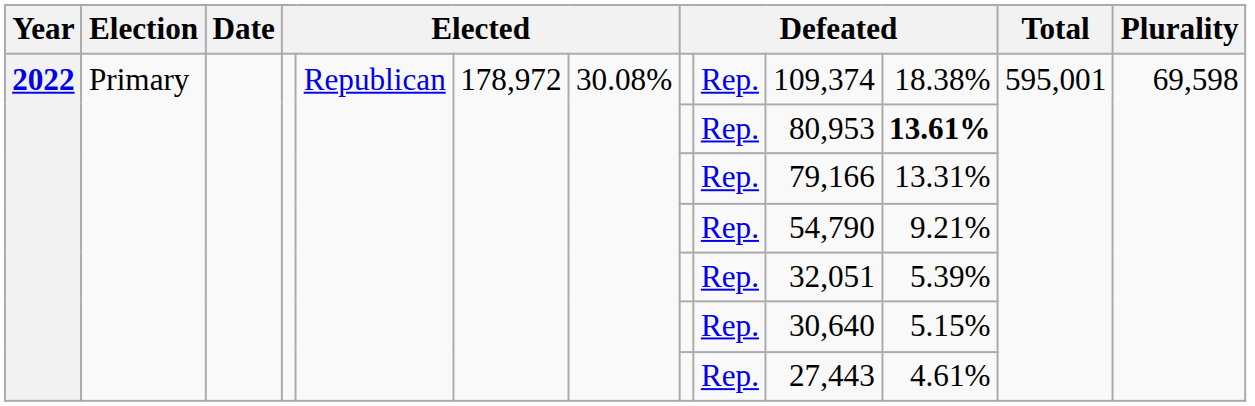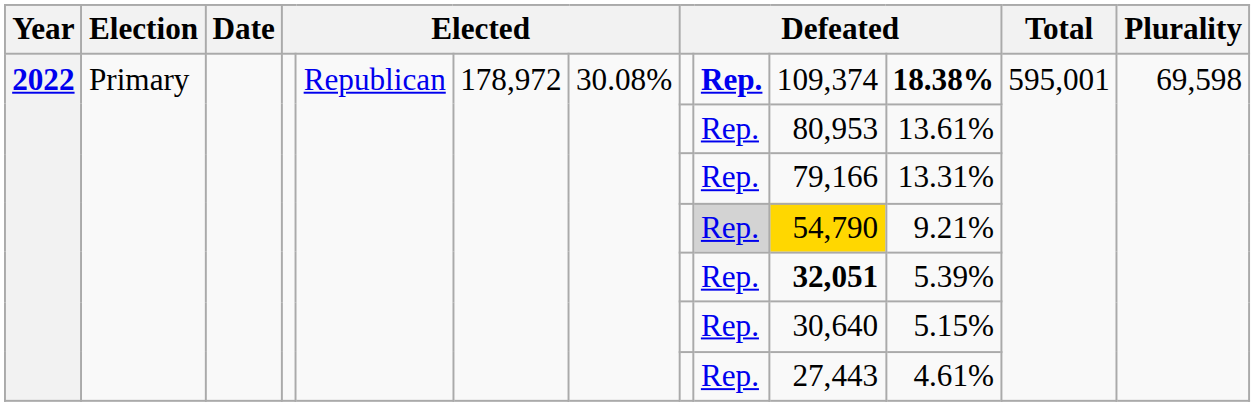(730, 78) normal -> (732, 78) bold
(942, 78) normal -> (943, 78) bold
(940, 128) bold -> (946, 128) normal
(730, 227) no background -> (730, 227) lightgrey background
(832, 227) no background -> (835, 227) gold background
(832, 276) normal -> (835, 276) bold
